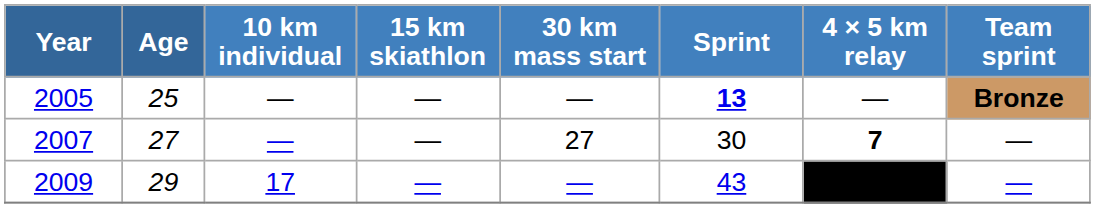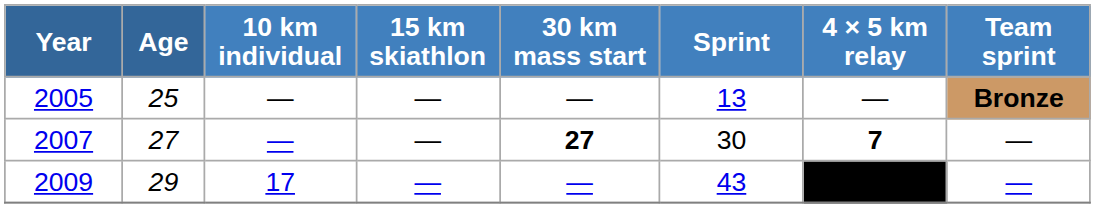(731, 98) bold -> (731, 98) normal
(580, 140) normal -> (580, 140) bold
